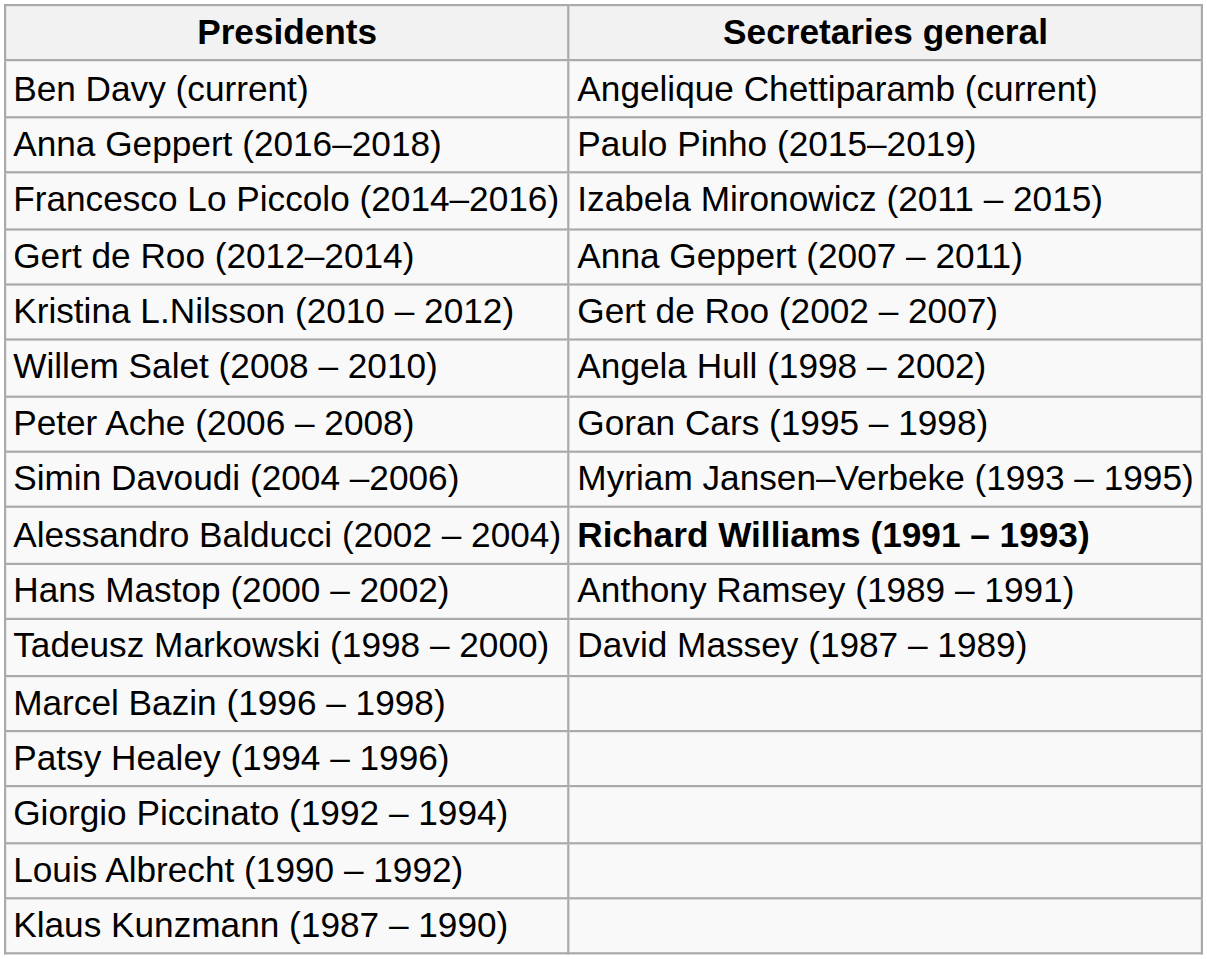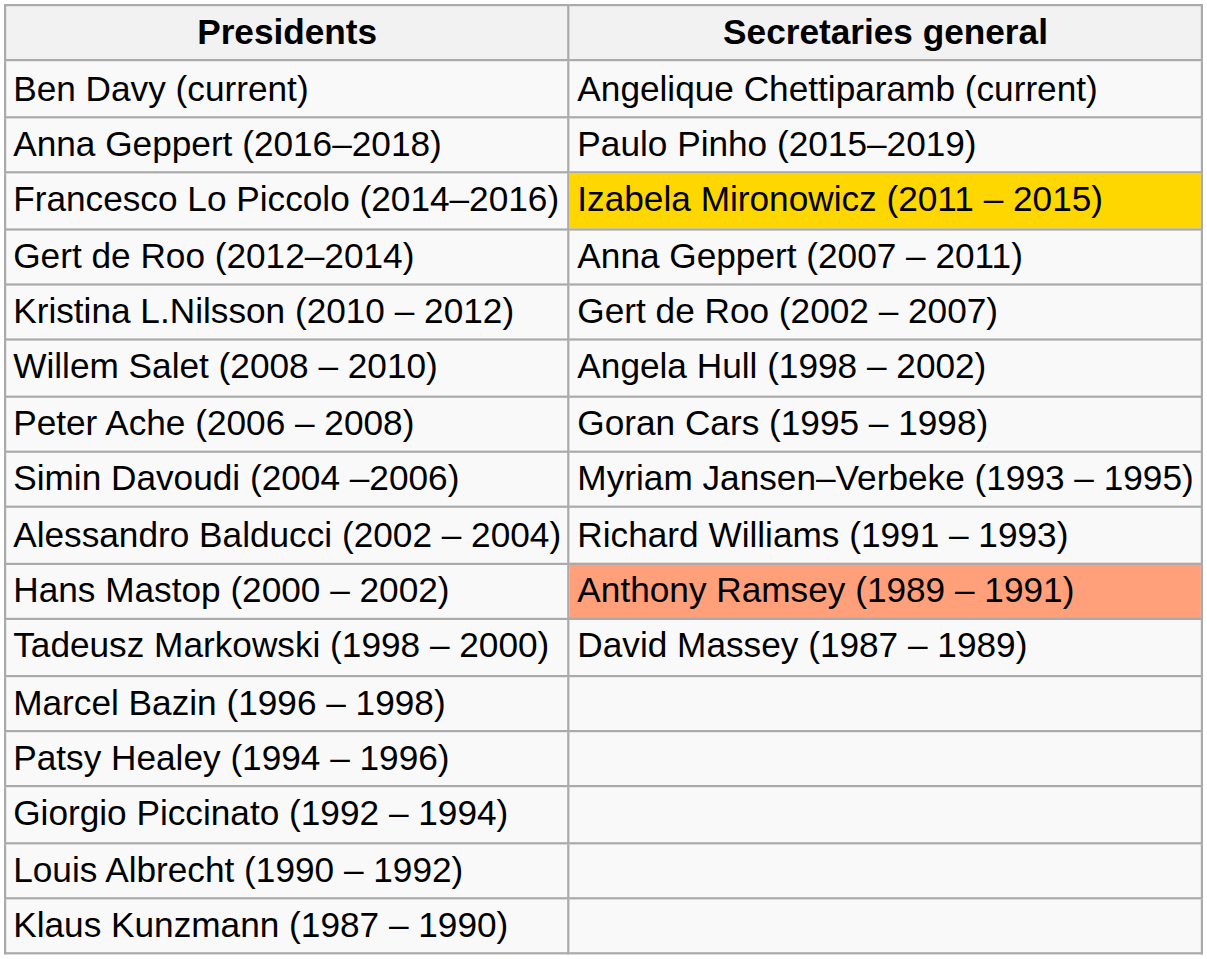(840, 199) no background -> (840, 199) gold background
(833, 534) bold -> (823, 534) normal
(826, 590) no background -> (826, 590) lightsalmon background
